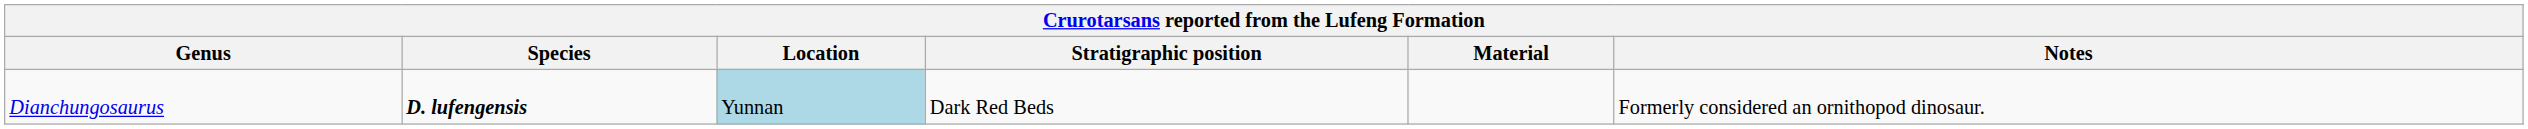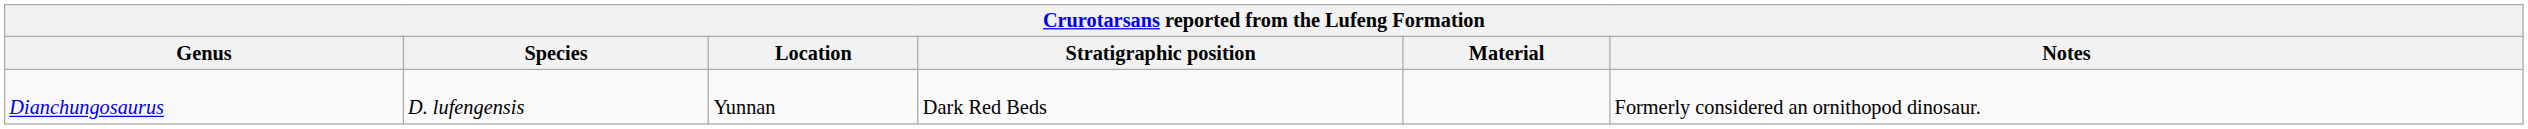(467, 107) bold -> (466, 107) normal
(752, 107) lightblue background -> (744, 107) no background
